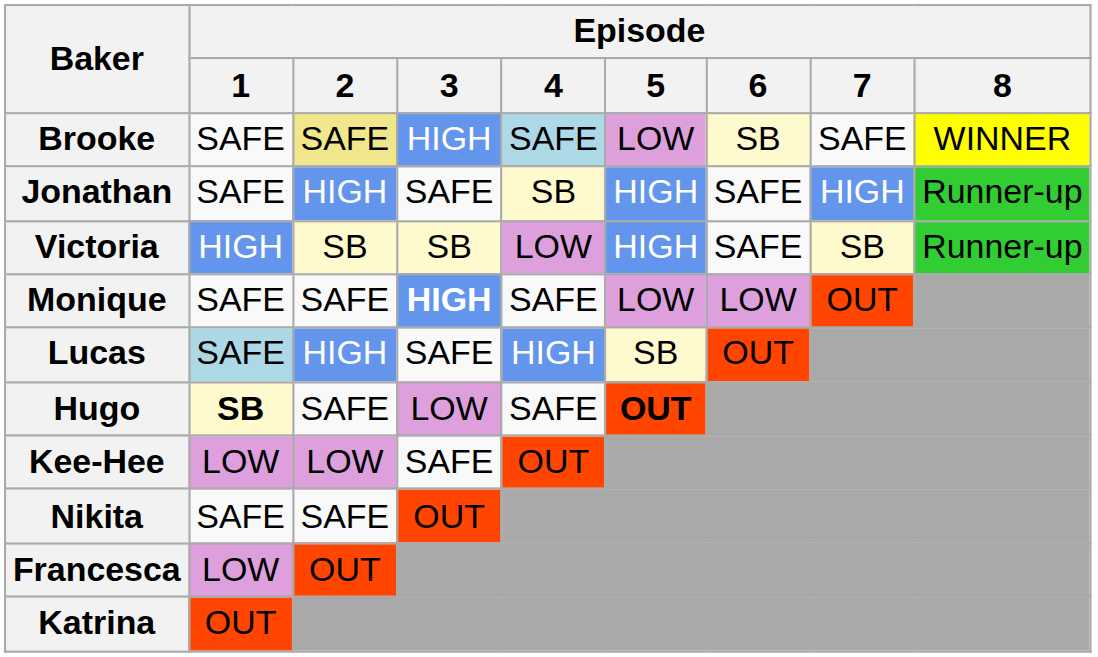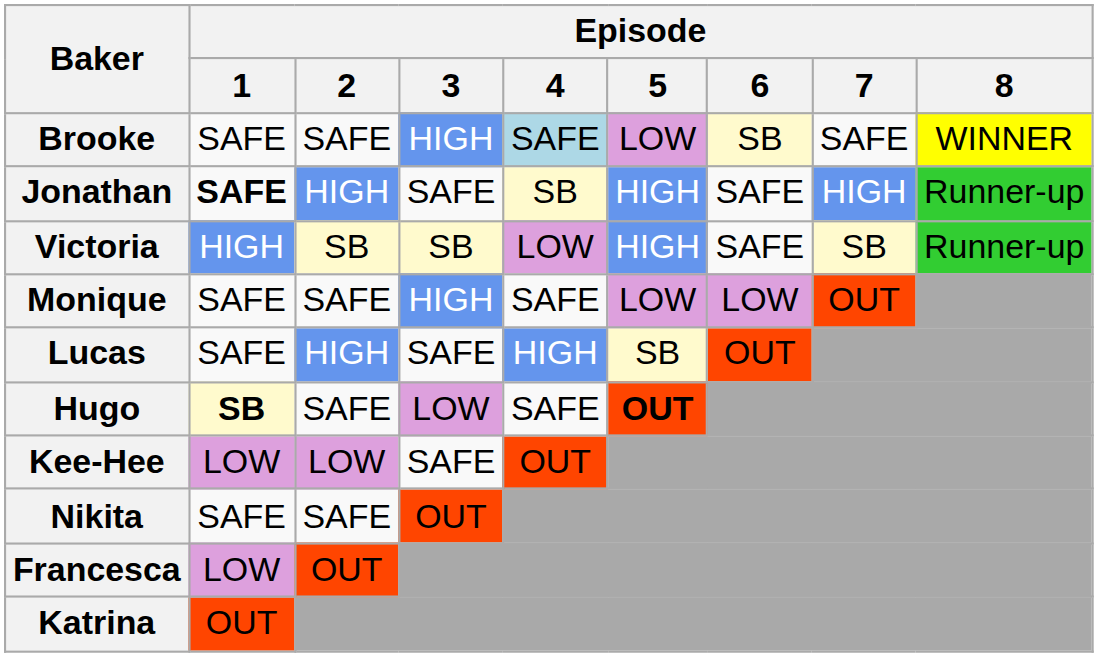(345, 138) khaki background -> (347, 138) no background
(241, 192) normal -> (242, 192) bold
(449, 300) bold -> (451, 300) normal
(241, 354) lightblue background -> (242, 354) no background
